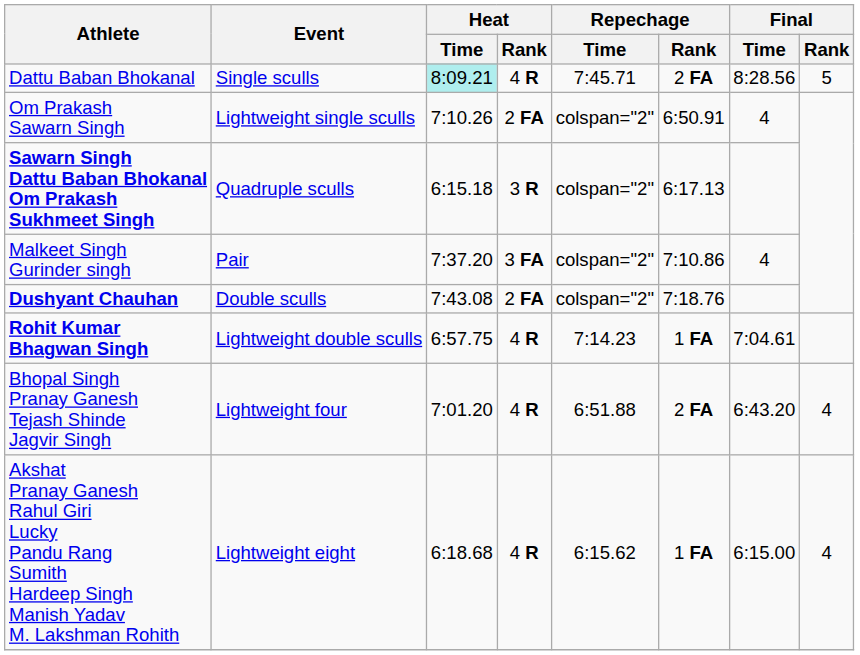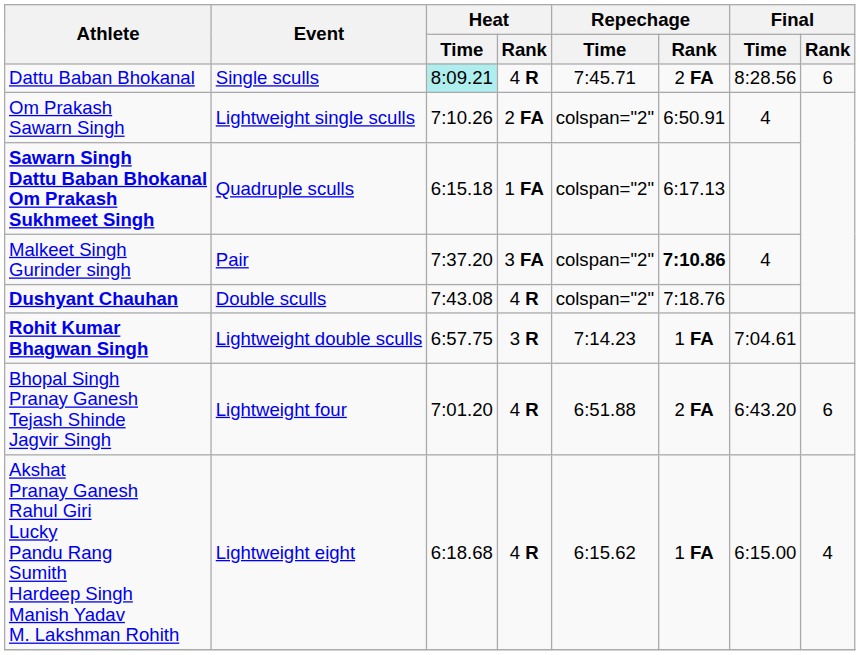(827, 78) 5 -> (828, 78) 6
(524, 189) 3 R -> (524, 189) 1 FA
(694, 259) normal -> (694, 259) bold
(524, 299) 2 FA -> (524, 299) 4 R
(524, 339) 4 R -> (524, 339) 3 R
(827, 409) 4 -> (828, 409) 6
